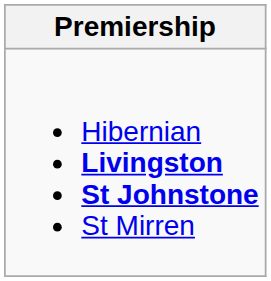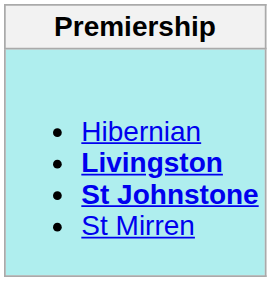(135, 178) no background -> (135, 178) paleturquoise background
